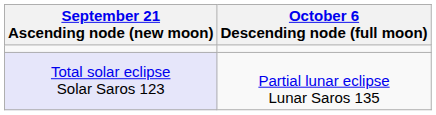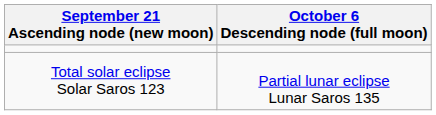(111, 81) lavender background -> (111, 81) no background
